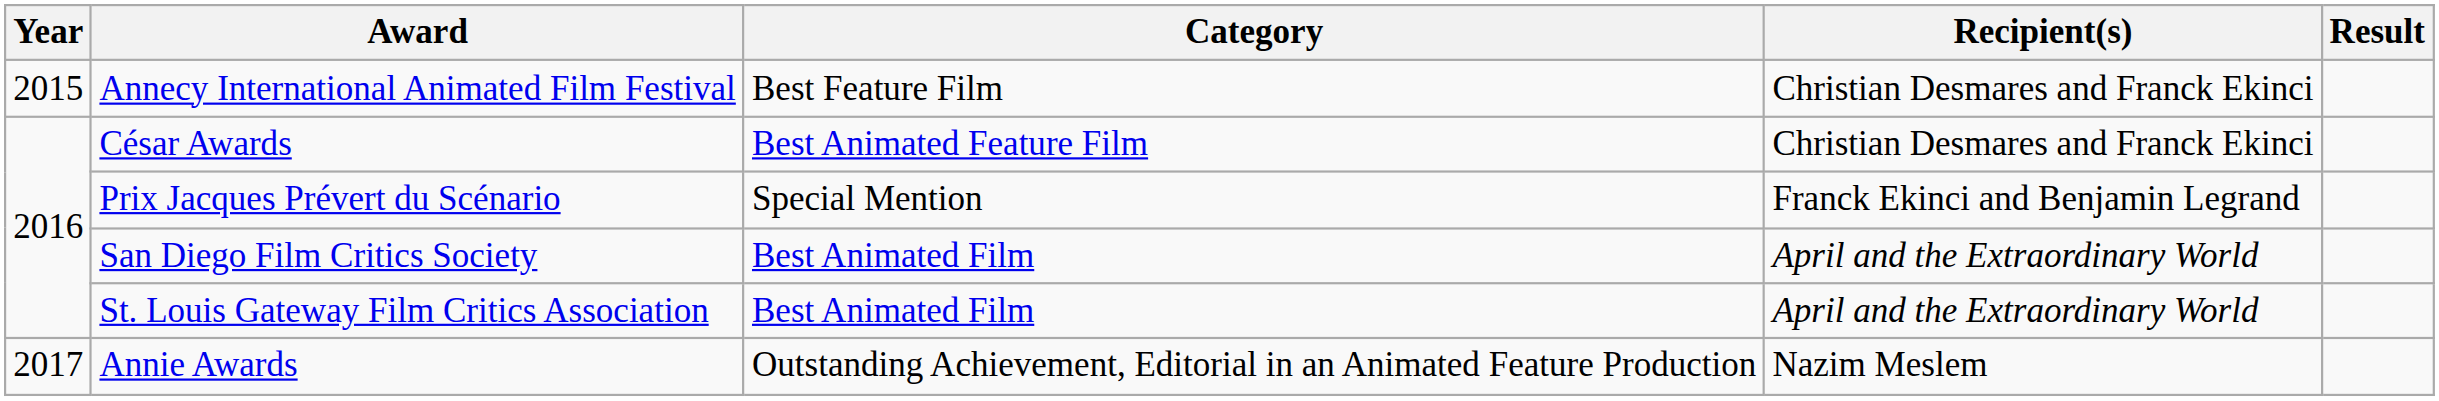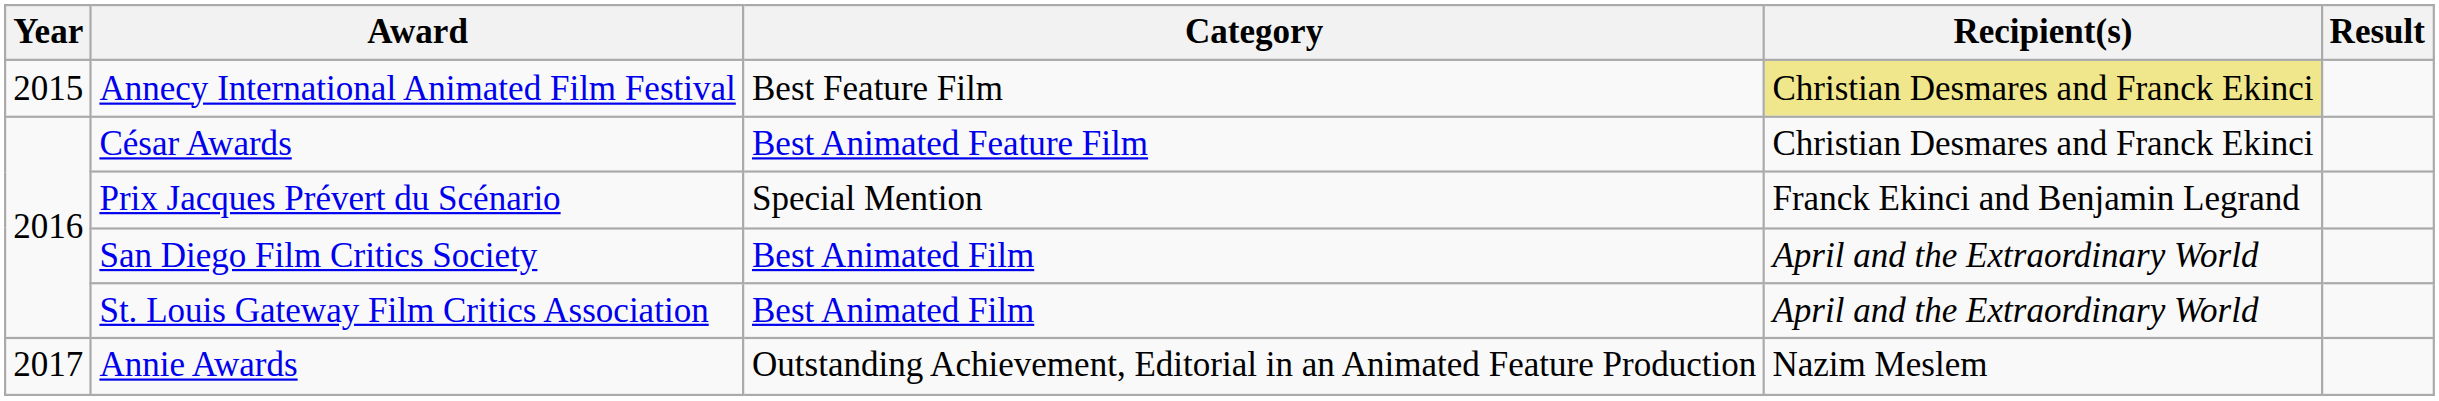(2043, 87) no background -> (2043, 87) khaki background
